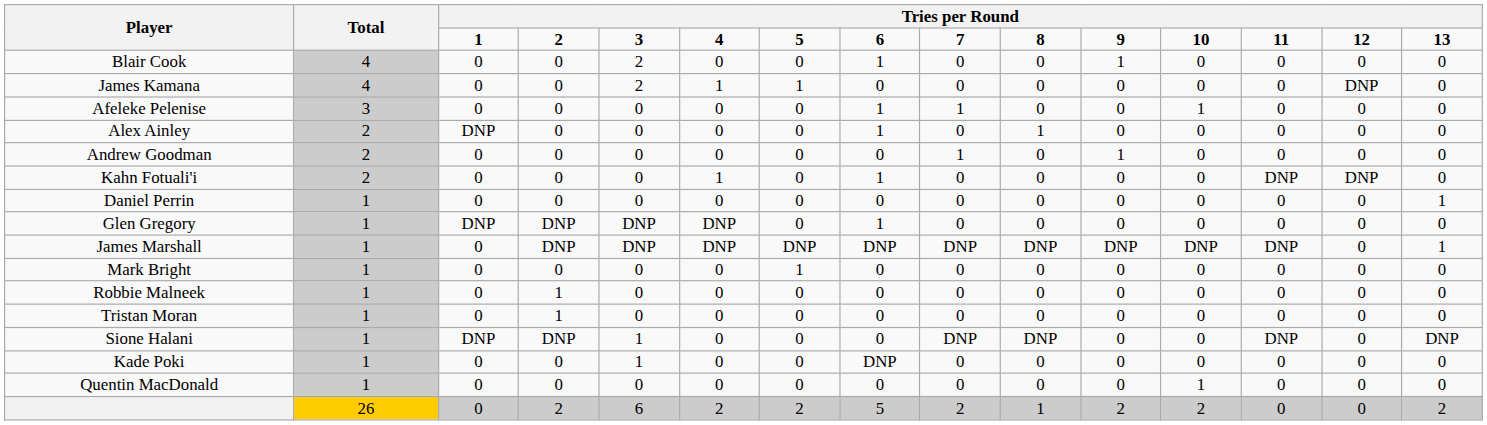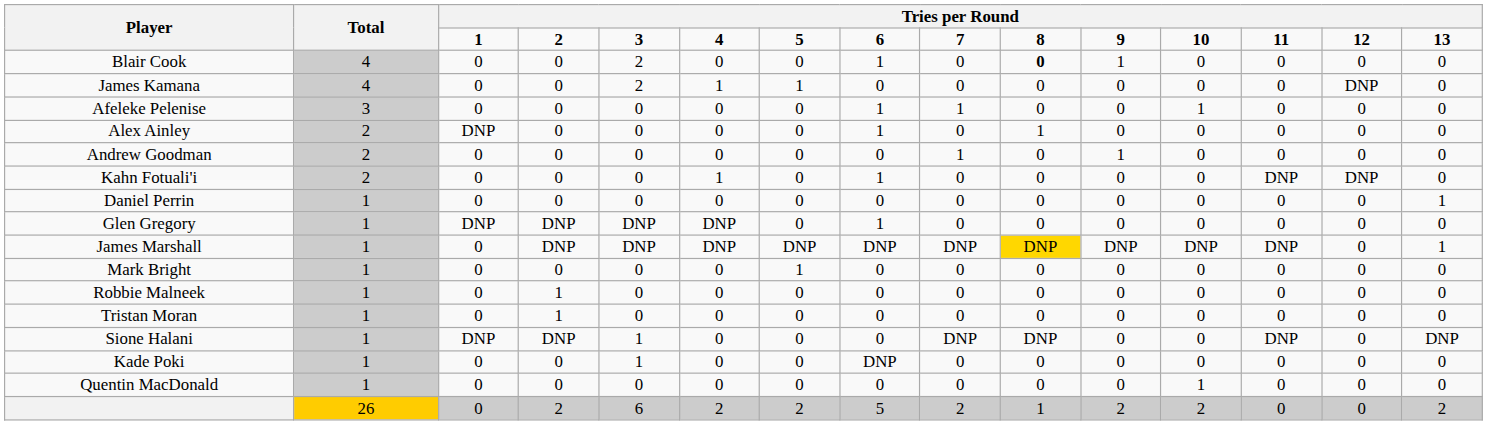(1040, 62) normal -> (1040, 62) bold
(1040, 246) no background -> (1040, 246) gold background
